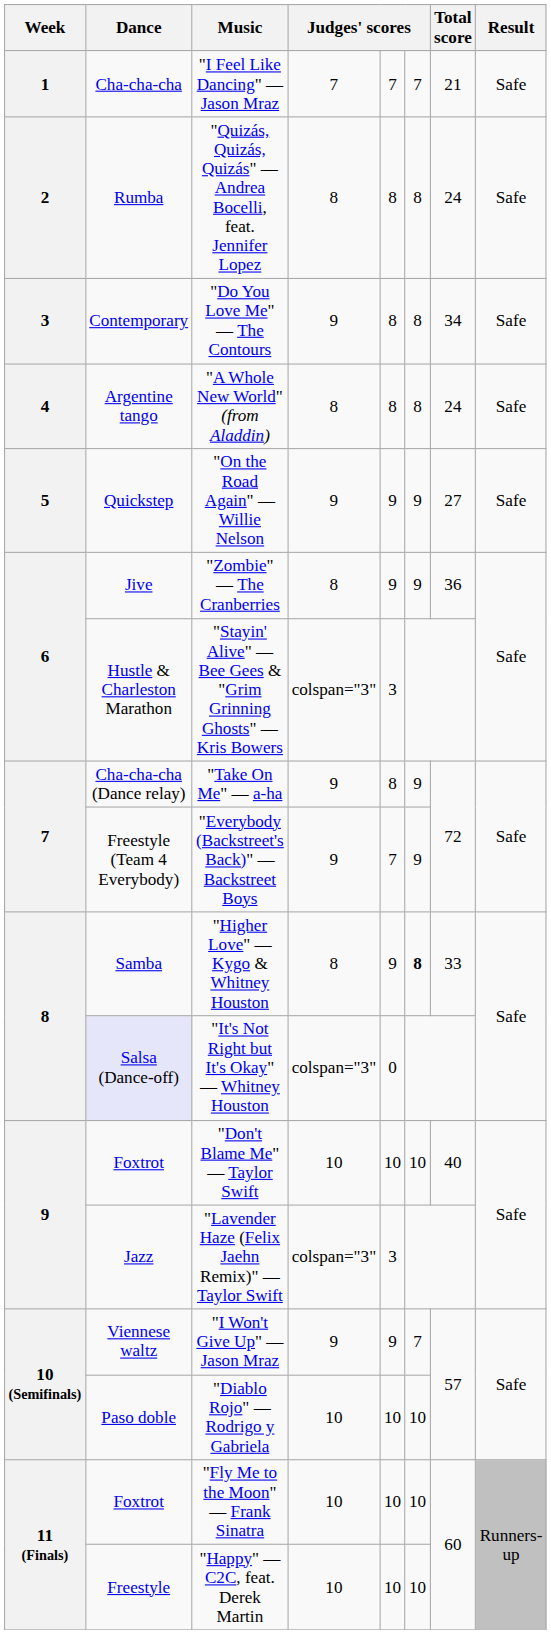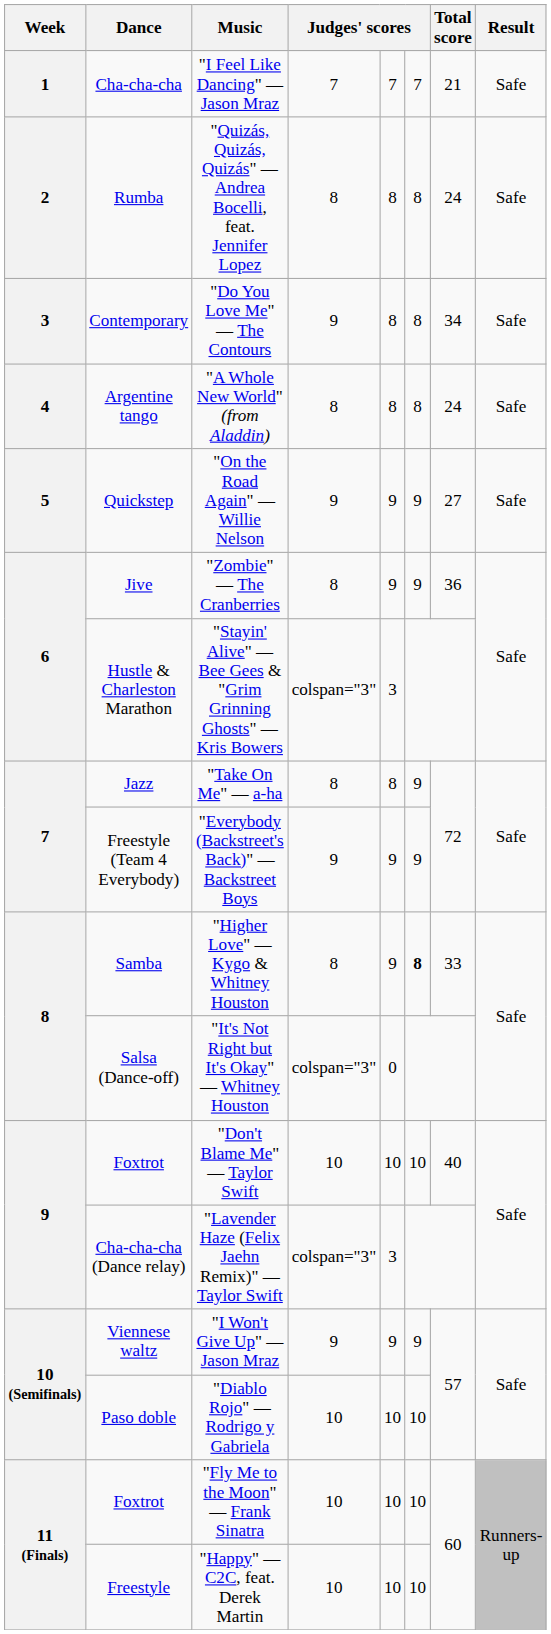(139, 784) Cha-cha-cha (Dance relay) -> (139, 784) Jazz
(334, 784) 9 -> (334, 784) 8
(393, 859) 7 -> (393, 859) 9
(139, 1067) lavender background -> (139, 1067) no background
(139, 1257) Jazz -> (139, 1257) Cha-cha-cha (Dance relay)
(418, 1341) 7 -> (418, 1341) 9
